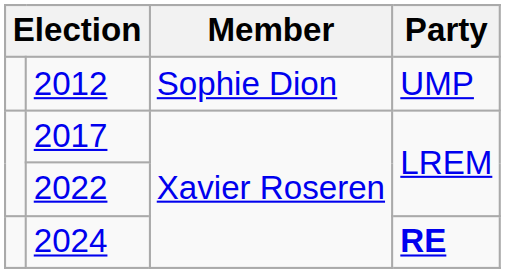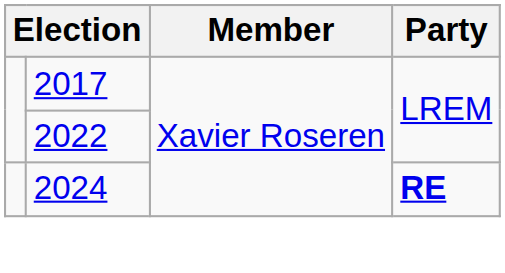- row: (71, 83)
